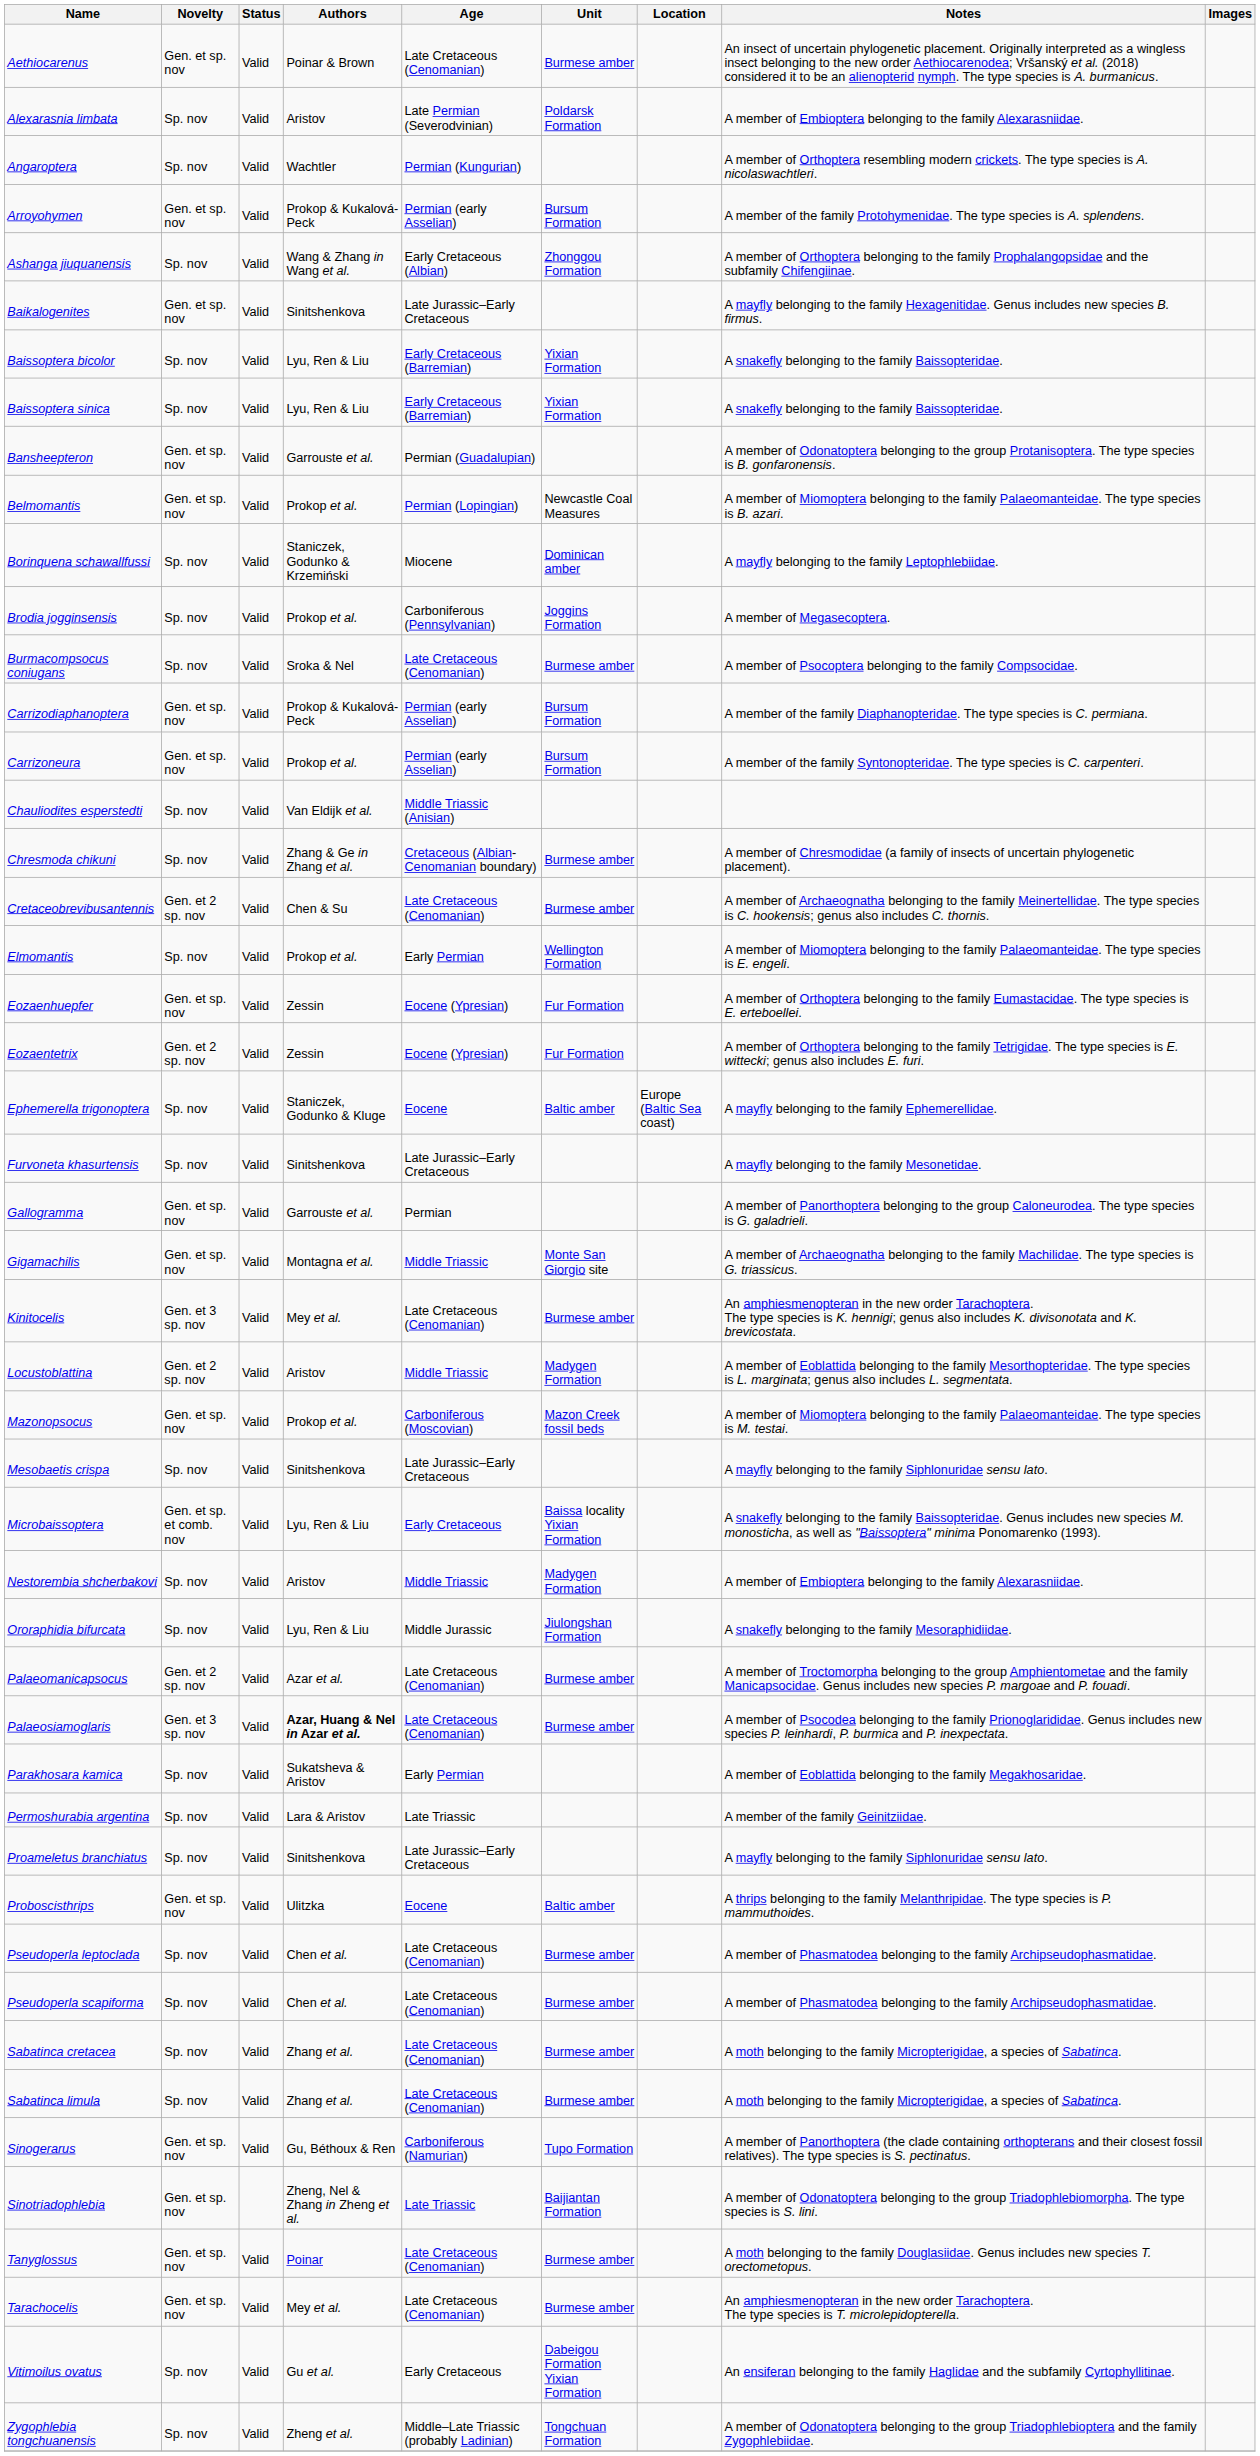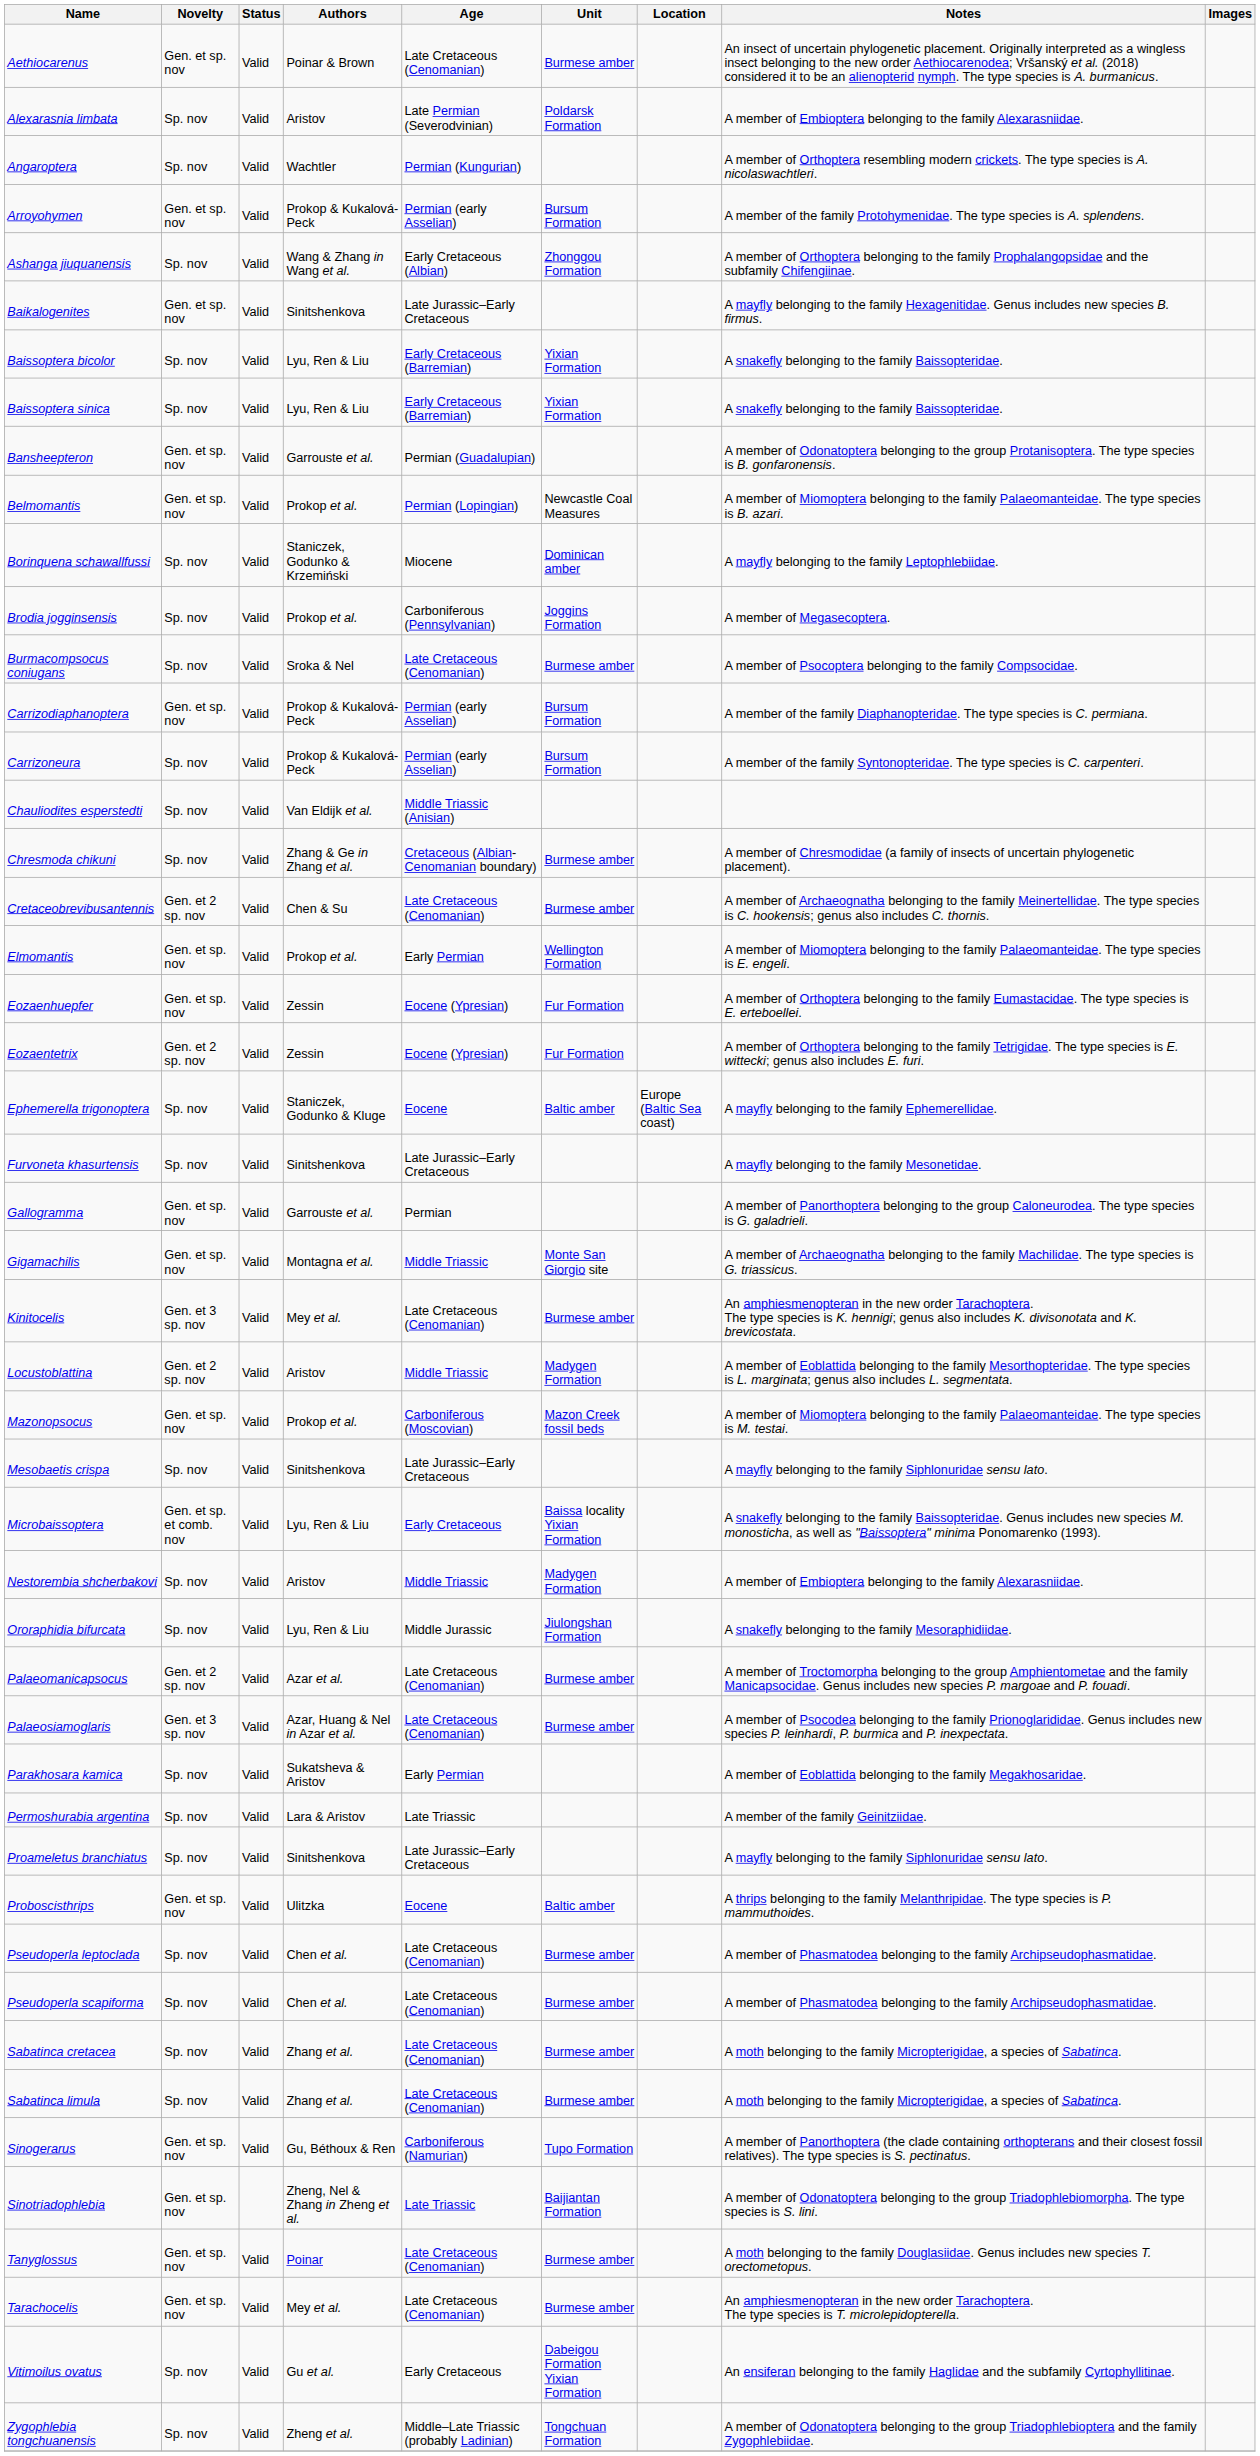(195, 763) Gen. et sp. nov -> (186, 763) Sp. nov
(322, 763) Prokop et al. -> (342, 763) Prokop & Kukalová-Peck
(186, 957) Sp. nov -> (195, 957) Gen. et sp. nov
(341, 1727) bold -> (338, 1727) normal
